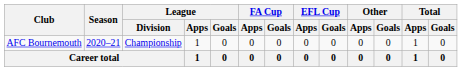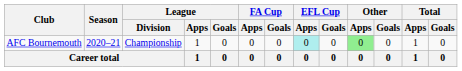(306, 43) no background -> (306, 43) paleturquoise background
(361, 43) no background -> (361, 43) lightgreen background
